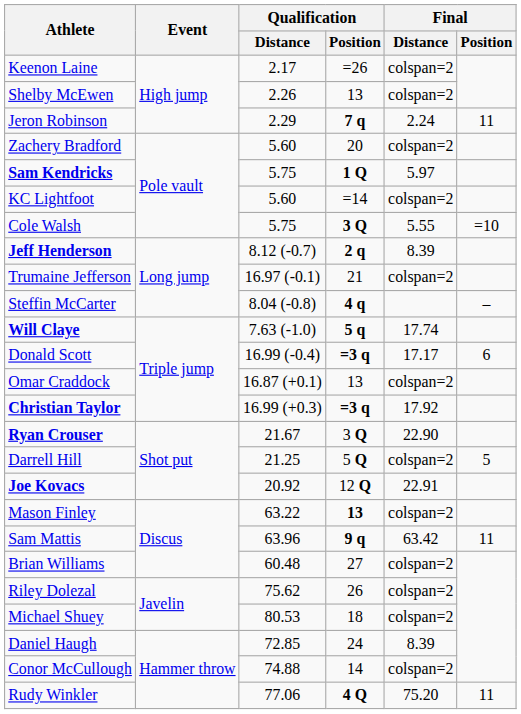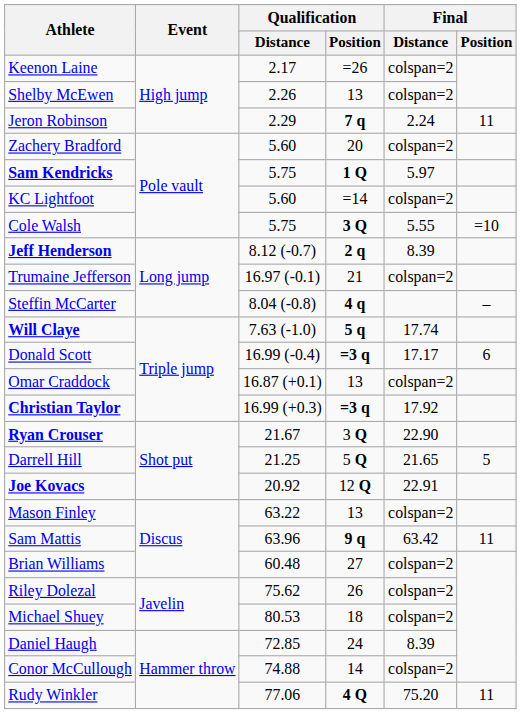(421, 460) colspan=2 -> (421, 460) 21.65
(355, 512) bold -> (355, 512) normal
